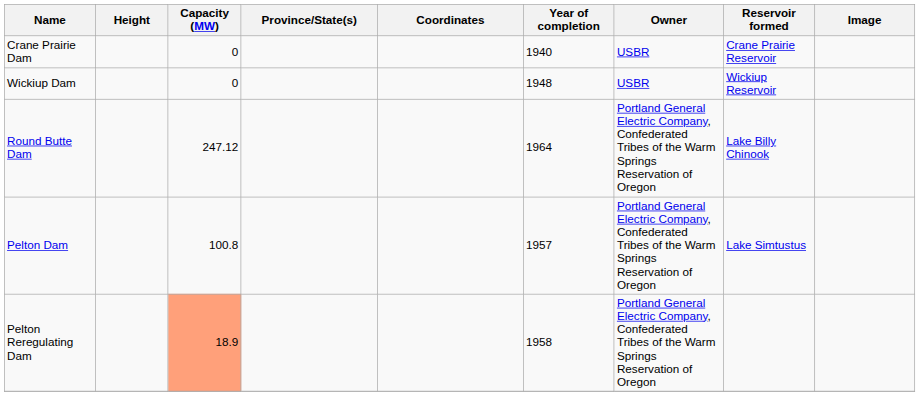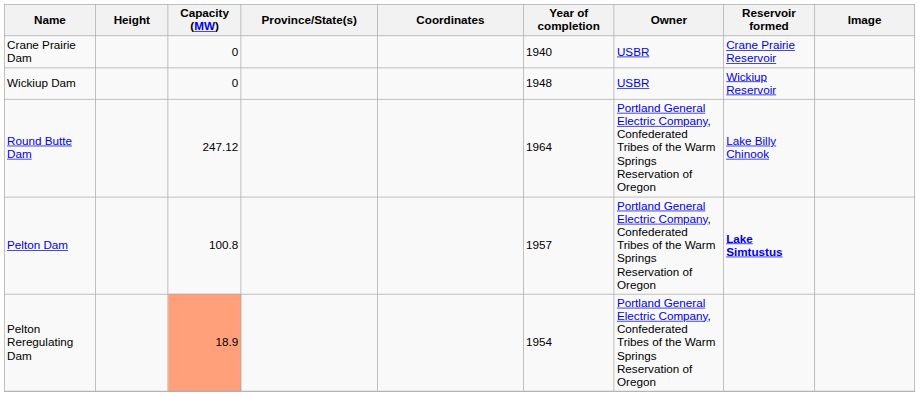(766, 245) normal -> (754, 245) bold
(539, 342) 1958 -> (539, 342) 1954
